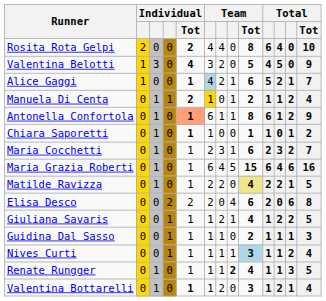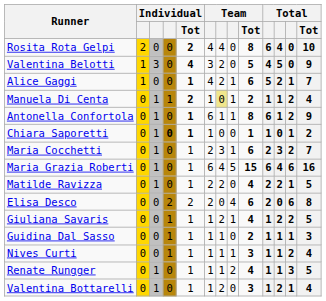(210, 82) lightblue background -> (210, 82) no background
(210, 99) gold background -> (210, 99) no background
(222, 99) no background -> (222, 99) khaki background
(190, 116) lightsalmon background -> (190, 116) no background
(170, 133) normal -> (170, 133) bold
(251, 185) khaki background -> (251, 185) no background
(251, 253) lightblue background -> (251, 253) no background
(233, 270) bold -> (233, 270) normal
(190, 288) bold -> (190, 288) normal
